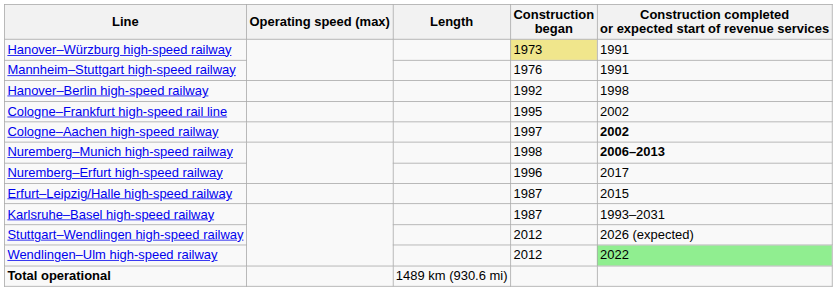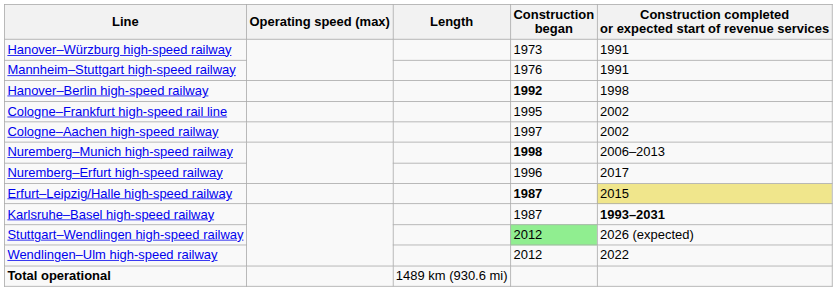(528, 49) khaki background -> (528, 49) no background
(528, 91) normal -> (528, 91) bold
(614, 132) bold -> (614, 132) normal
(528, 152) normal -> (528, 152) bold
(633, 152) bold -> (633, 152) normal
(528, 193) normal -> (528, 193) bold
(614, 193) no background -> (614, 193) khaki background
(633, 214) normal -> (633, 214) bold
(528, 234) no background -> (528, 234) lightgreen background
(614, 255) lightgreen background -> (614, 255) no background
